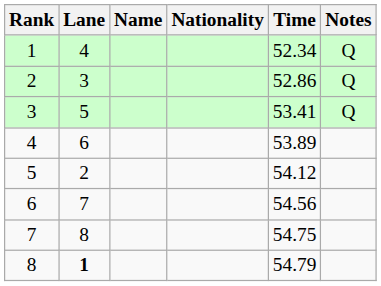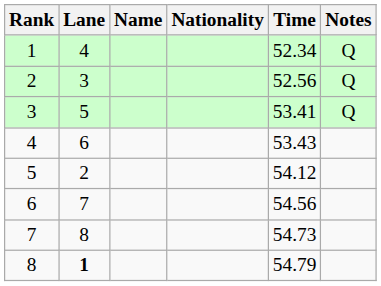(295, 81) 52.86 -> (295, 81) 52.56
(295, 142) 53.89 -> (295, 142) 53.43
(295, 234) 54.75 -> (295, 234) 54.73
